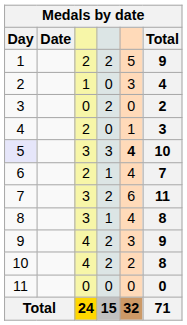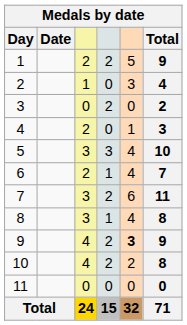(21, 151) lavender background -> (21, 151) no background
(131, 151) bold -> (131, 151) normal
(131, 241) normal -> (131, 241) bold
